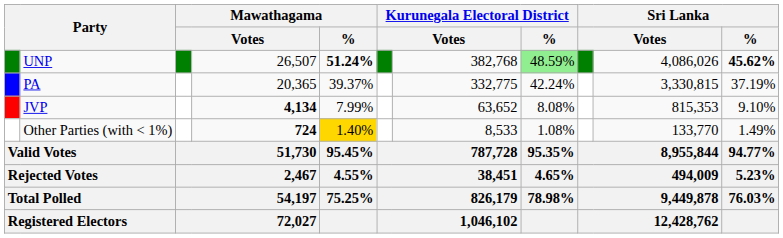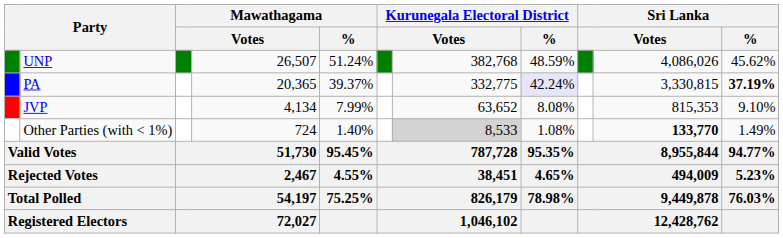(350, 61) bold -> (351, 61) normal
(552, 61) lightgreen background -> (552, 61) no background
(752, 61) bold -> (753, 61) normal
(552, 84) no background -> (552, 84) lavender background
(753, 84) normal -> (752, 84) bold
(300, 107) bold -> (300, 107) normal
(306, 130) bold -> (306, 130) normal
(355, 130) gold background -> (355, 130) no background
(501, 130) no background -> (501, 130) lightgrey background
(695, 130) normal -> (695, 130) bold
